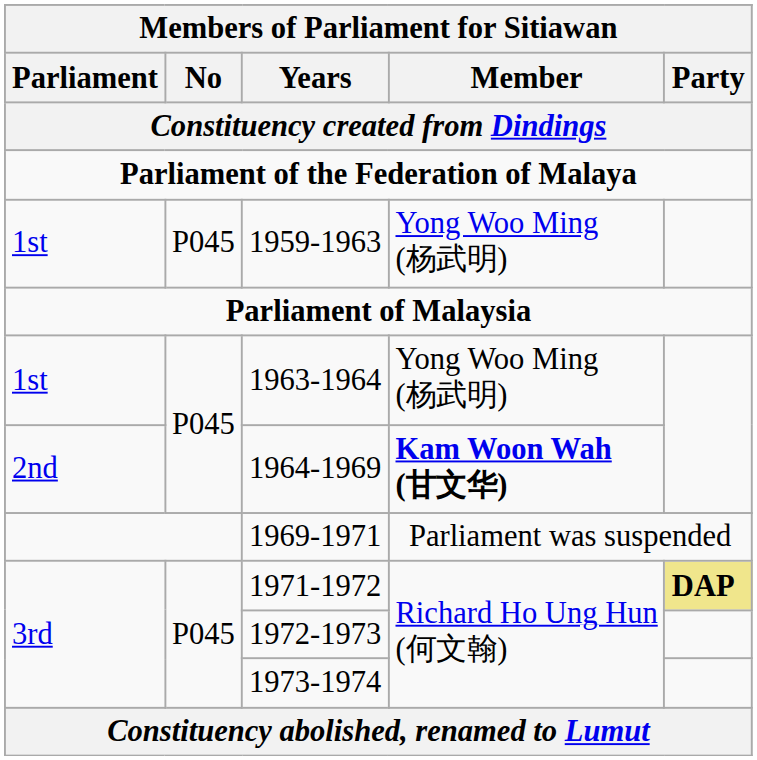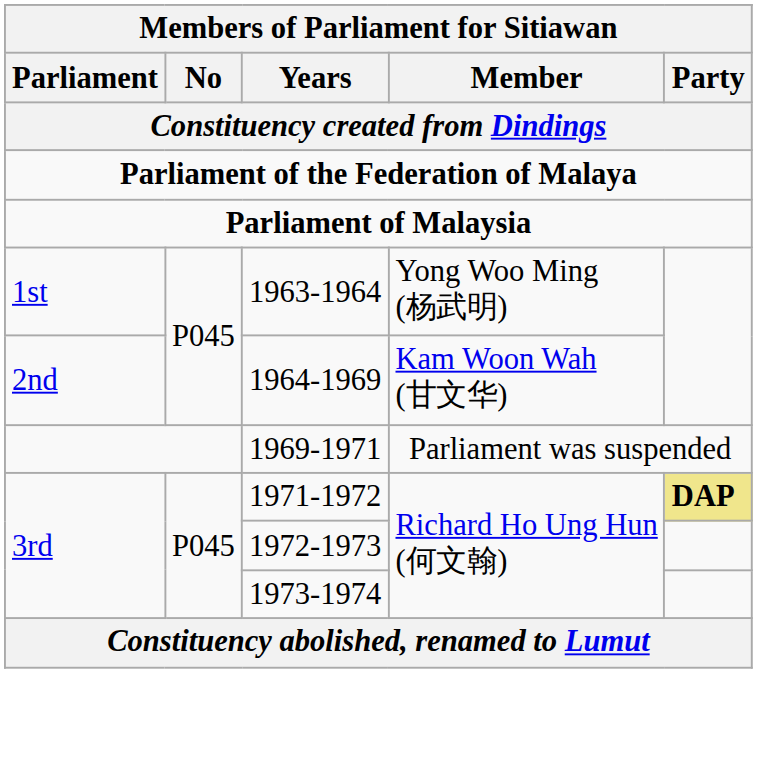- row: (315, 242)
(504, 466) bold -> (496, 377) normal
